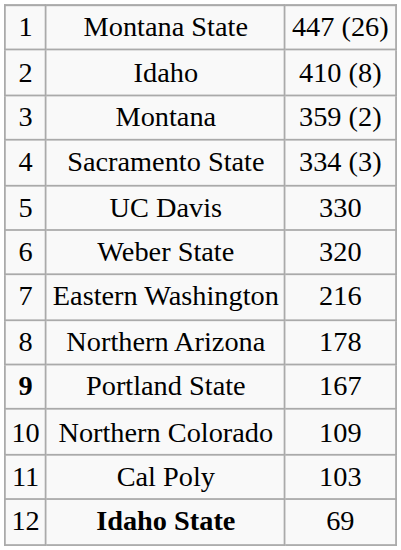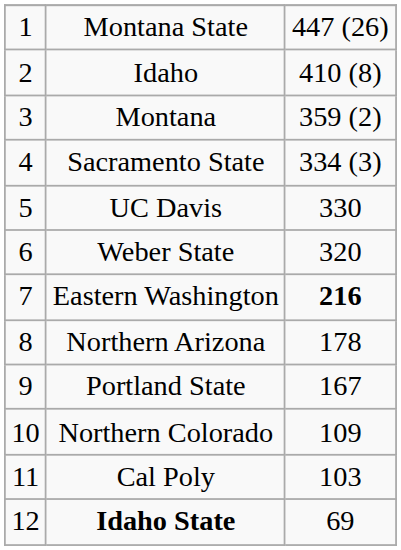(340, 296) normal -> (340, 296) bold
(26, 386) bold -> (26, 386) normal
